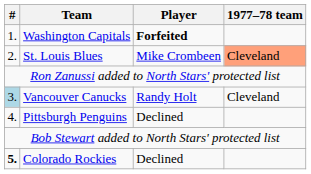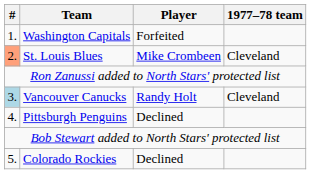(162, 35) bold -> (160, 35) normal
(12, 55) no background -> (12, 55) lightsalmon background
(253, 55) lightsalmon background -> (253, 55) no background
(12, 158) bold -> (12, 158) normal
